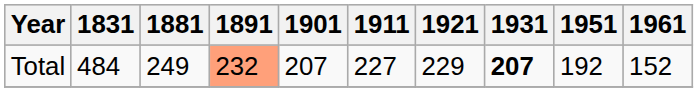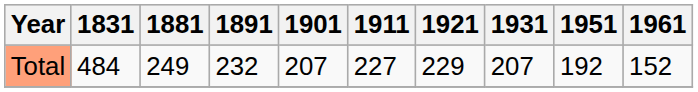(38, 65) no background -> (38, 65) lightsalmon background
(237, 65) lightsalmon background -> (237, 65) no background
(512, 65) bold -> (512, 65) normal
